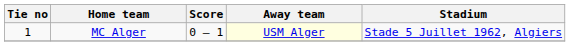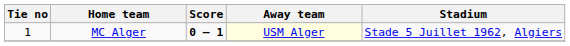(206, 32) normal -> (206, 32) bold
